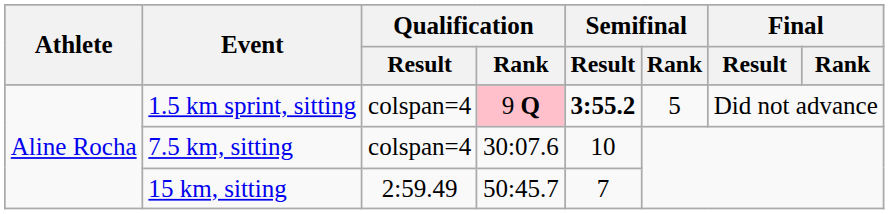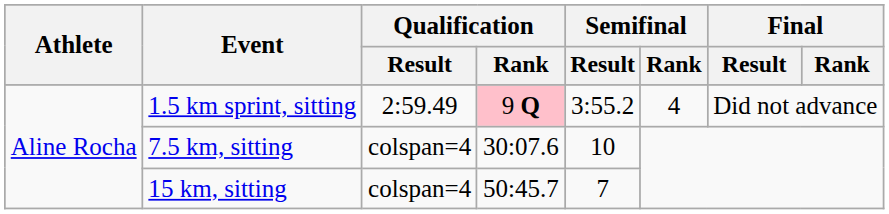(420, 105) colspan=4 -> (420, 105) 2:59.49
(603, 105) bold -> (603, 105) normal
(674, 105) 5 -> (674, 105) 4
(420, 188) 2:59.49 -> (420, 188) colspan=4
